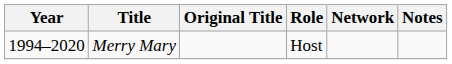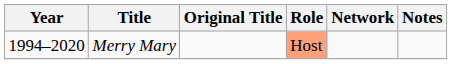(306, 44) no background -> (306, 44) lightsalmon background
